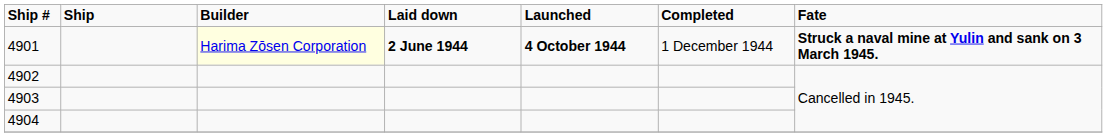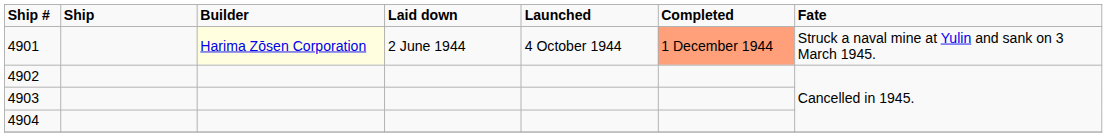(428, 45) bold -> (427, 45) normal
(575, 45) bold -> (573, 45) normal
(717, 45) no background -> (717, 45) lightsalmon background
(940, 45) bold -> (931, 45) normal
